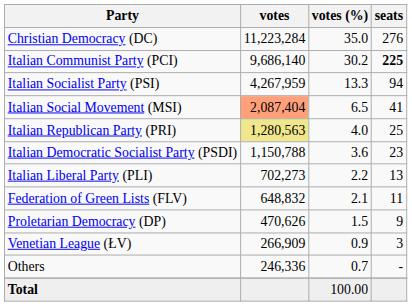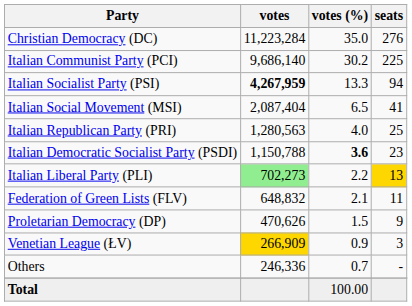(393, 61) bold -> (393, 61) normal
(278, 84) normal -> (278, 84) bold
(278, 107) lightsalmon background -> (278, 107) no background
(278, 130) khaki background -> (278, 130) no background
(360, 153) normal -> (360, 153) bold
(283, 175) no background -> (283, 175) lightgreen background
(396, 175) no background -> (396, 175) gold background
(283, 244) no background -> (283, 244) gold background
